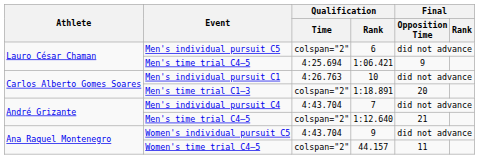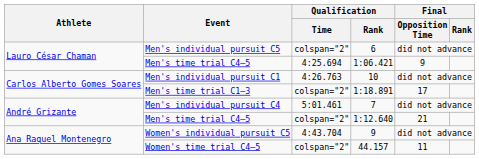(422, 91) 20 -> (422, 91) 17
(322, 105) 4:43.704 -> (322, 105) 5:01.461
